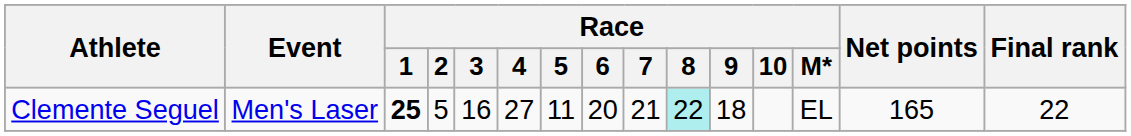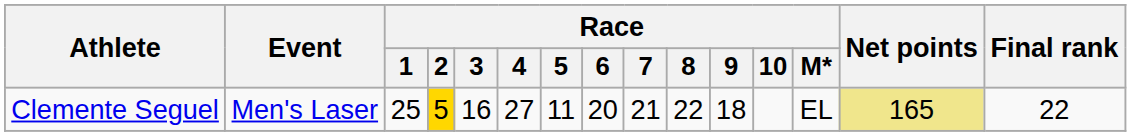(406, 110) bold -> (406, 110) normal
(441, 110) no background -> (441, 110) gold background
(688, 110) paleturquoise background -> (688, 110) no background
(912, 110) no background -> (912, 110) khaki background
